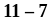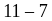(25, 11) bold -> (25, 11) normal
